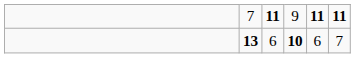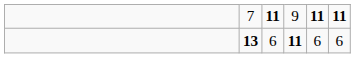(295, 40) 10 -> (295, 40) 11
(339, 40) 7 -> (339, 40) 6
